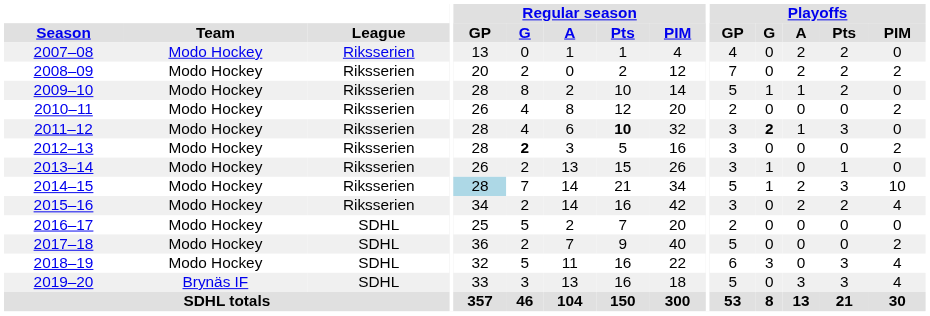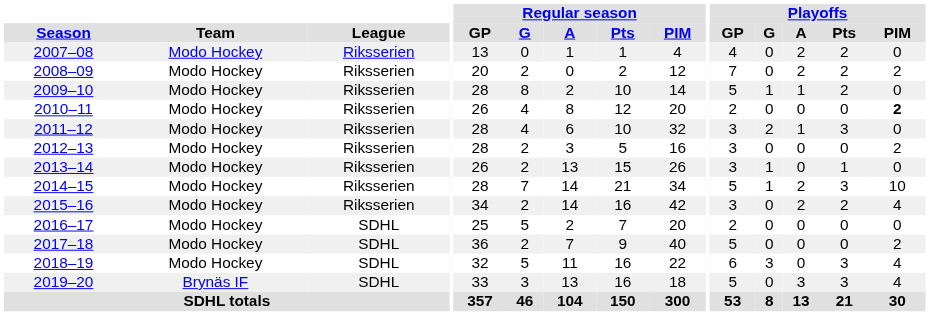(897, 109) normal -> (897, 109) bold
(623, 128) bold -> (623, 128) normal
(769, 128) bold -> (769, 128) normal
(525, 148) bold -> (525, 148) normal
(480, 186) lightblue background -> (480, 186) no background
